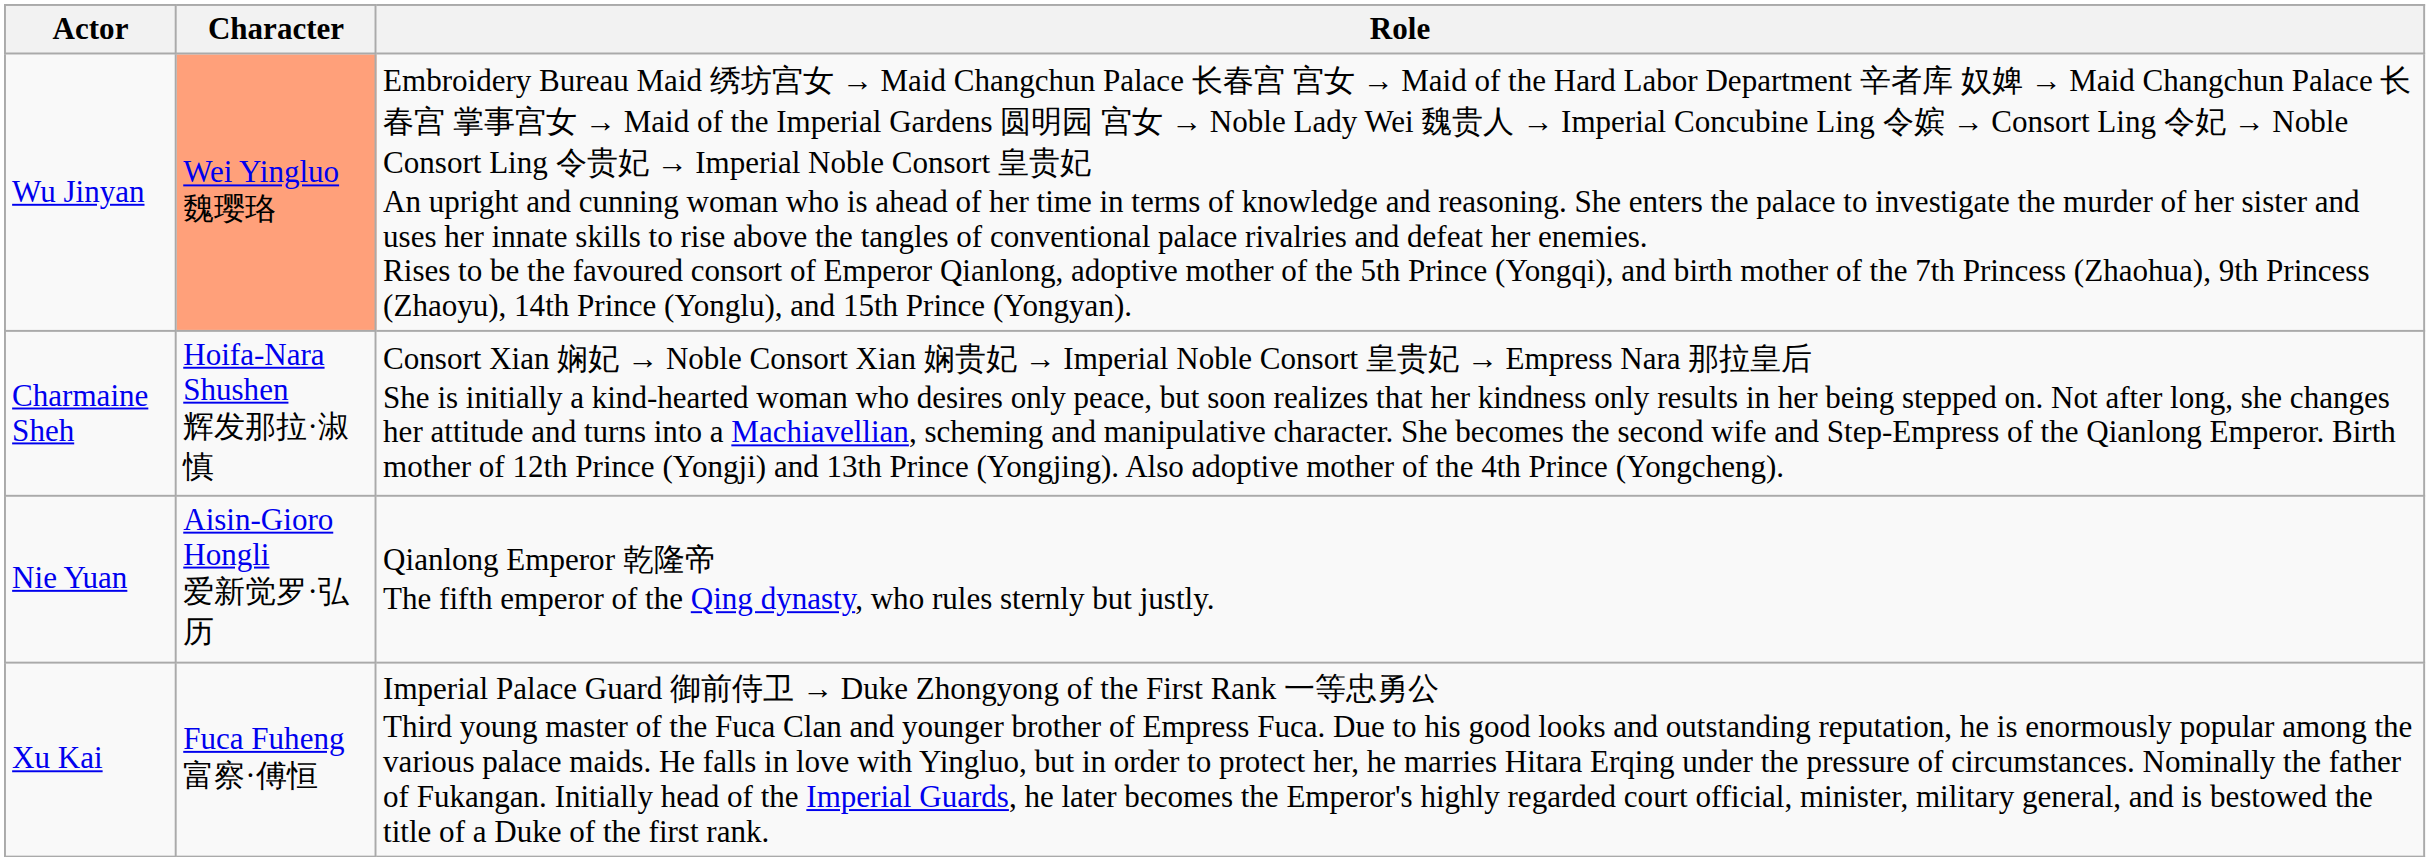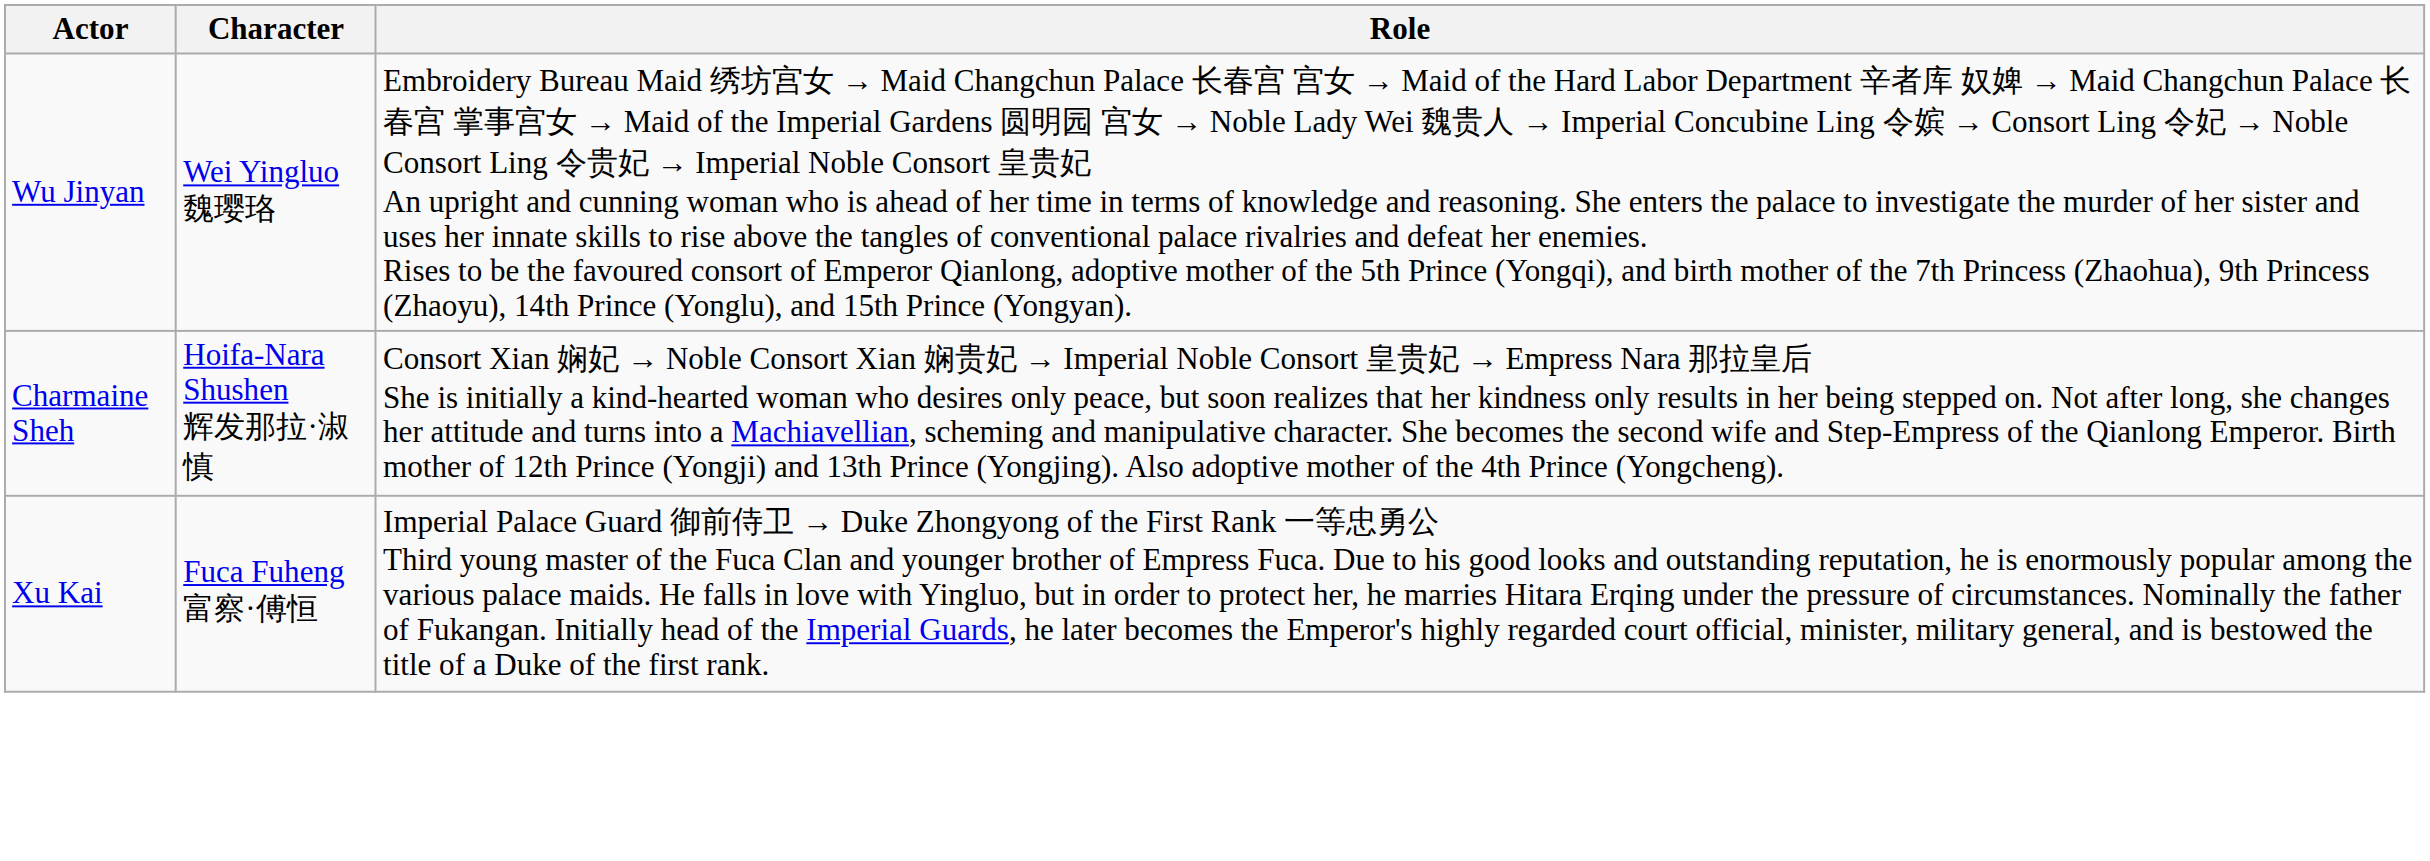(261, 189) lightsalmon background -> (261, 189) no background
- row: (70, 578)
